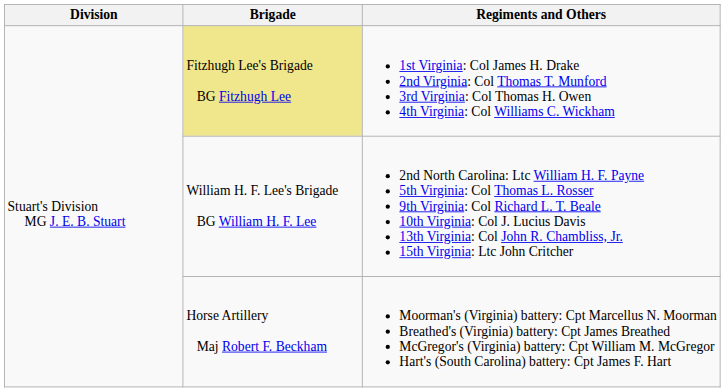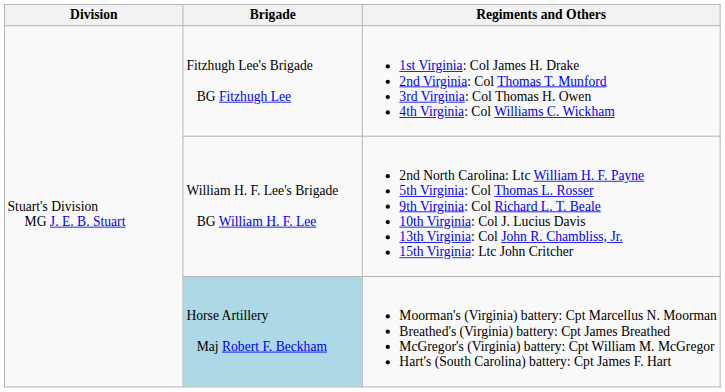(250, 81) khaki background -> (250, 81) no background
(257, 331) no background -> (257, 331) lightblue background
